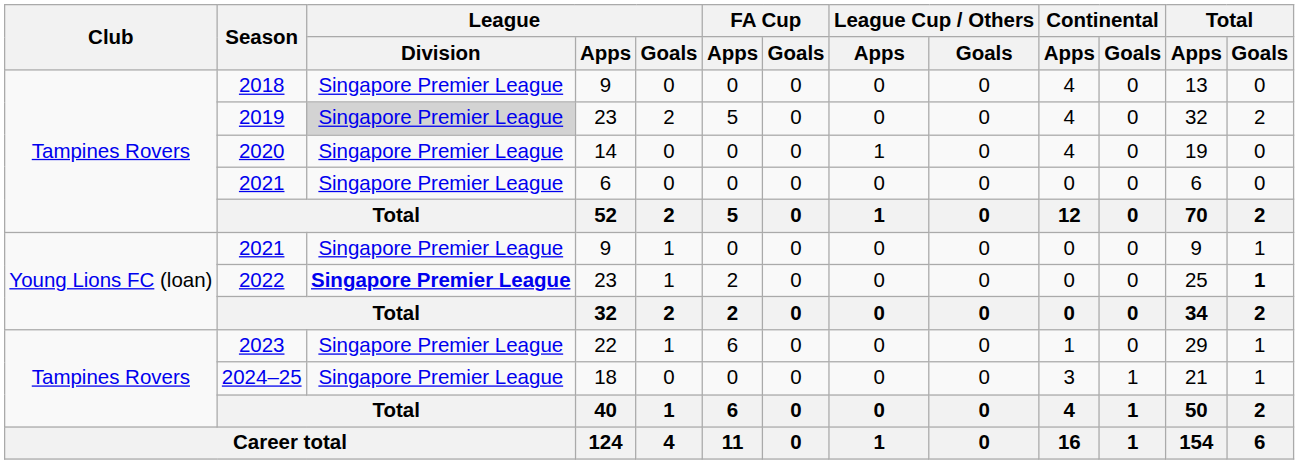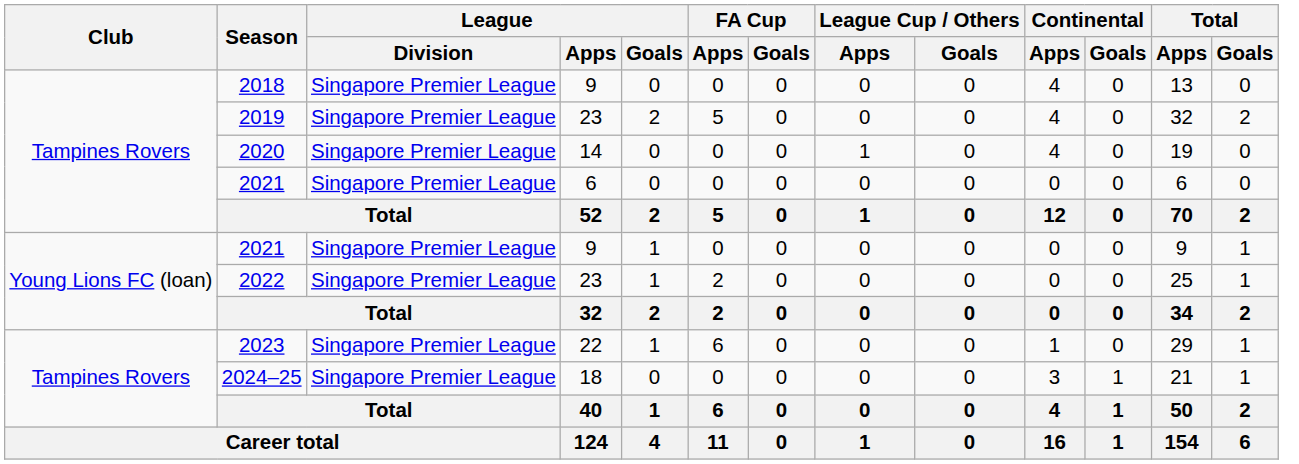(441, 118) lightgrey background -> (433, 118) no background
(441, 280) bold -> (433, 280) normal
(1260, 280) bold -> (1245, 280) normal
